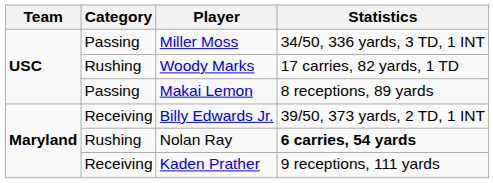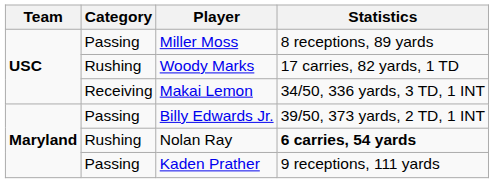(383, 41) 34/50, 336 yards, 3 TD, 1 INT -> (357, 41) 8 receptions, 89 yards
(112, 91) Passing -> (118, 91) Receiving
(357, 91) 8 receptions, 89 yards -> (383, 91) 34/50, 336 yards, 3 TD, 1 INT
(118, 115) Receiving -> (112, 115) Passing
(118, 165) Receiving -> (112, 165) Passing
